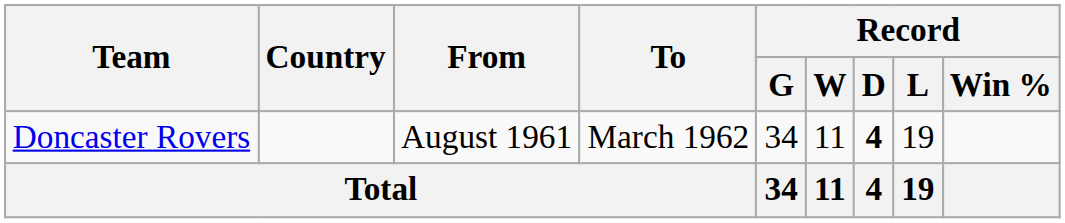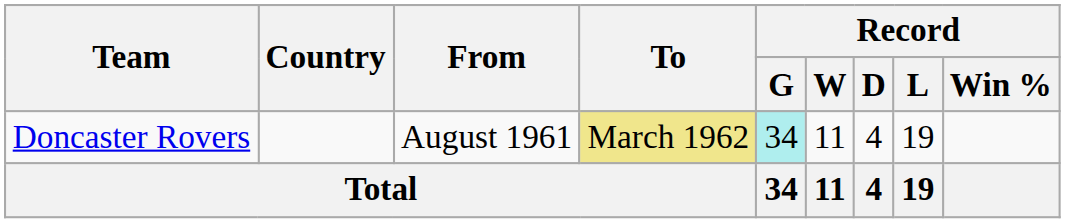(668, 136) no background -> (668, 136) khaki background
(781, 136) no background -> (781, 136) paleturquoise background
(874, 136) bold -> (874, 136) normal
